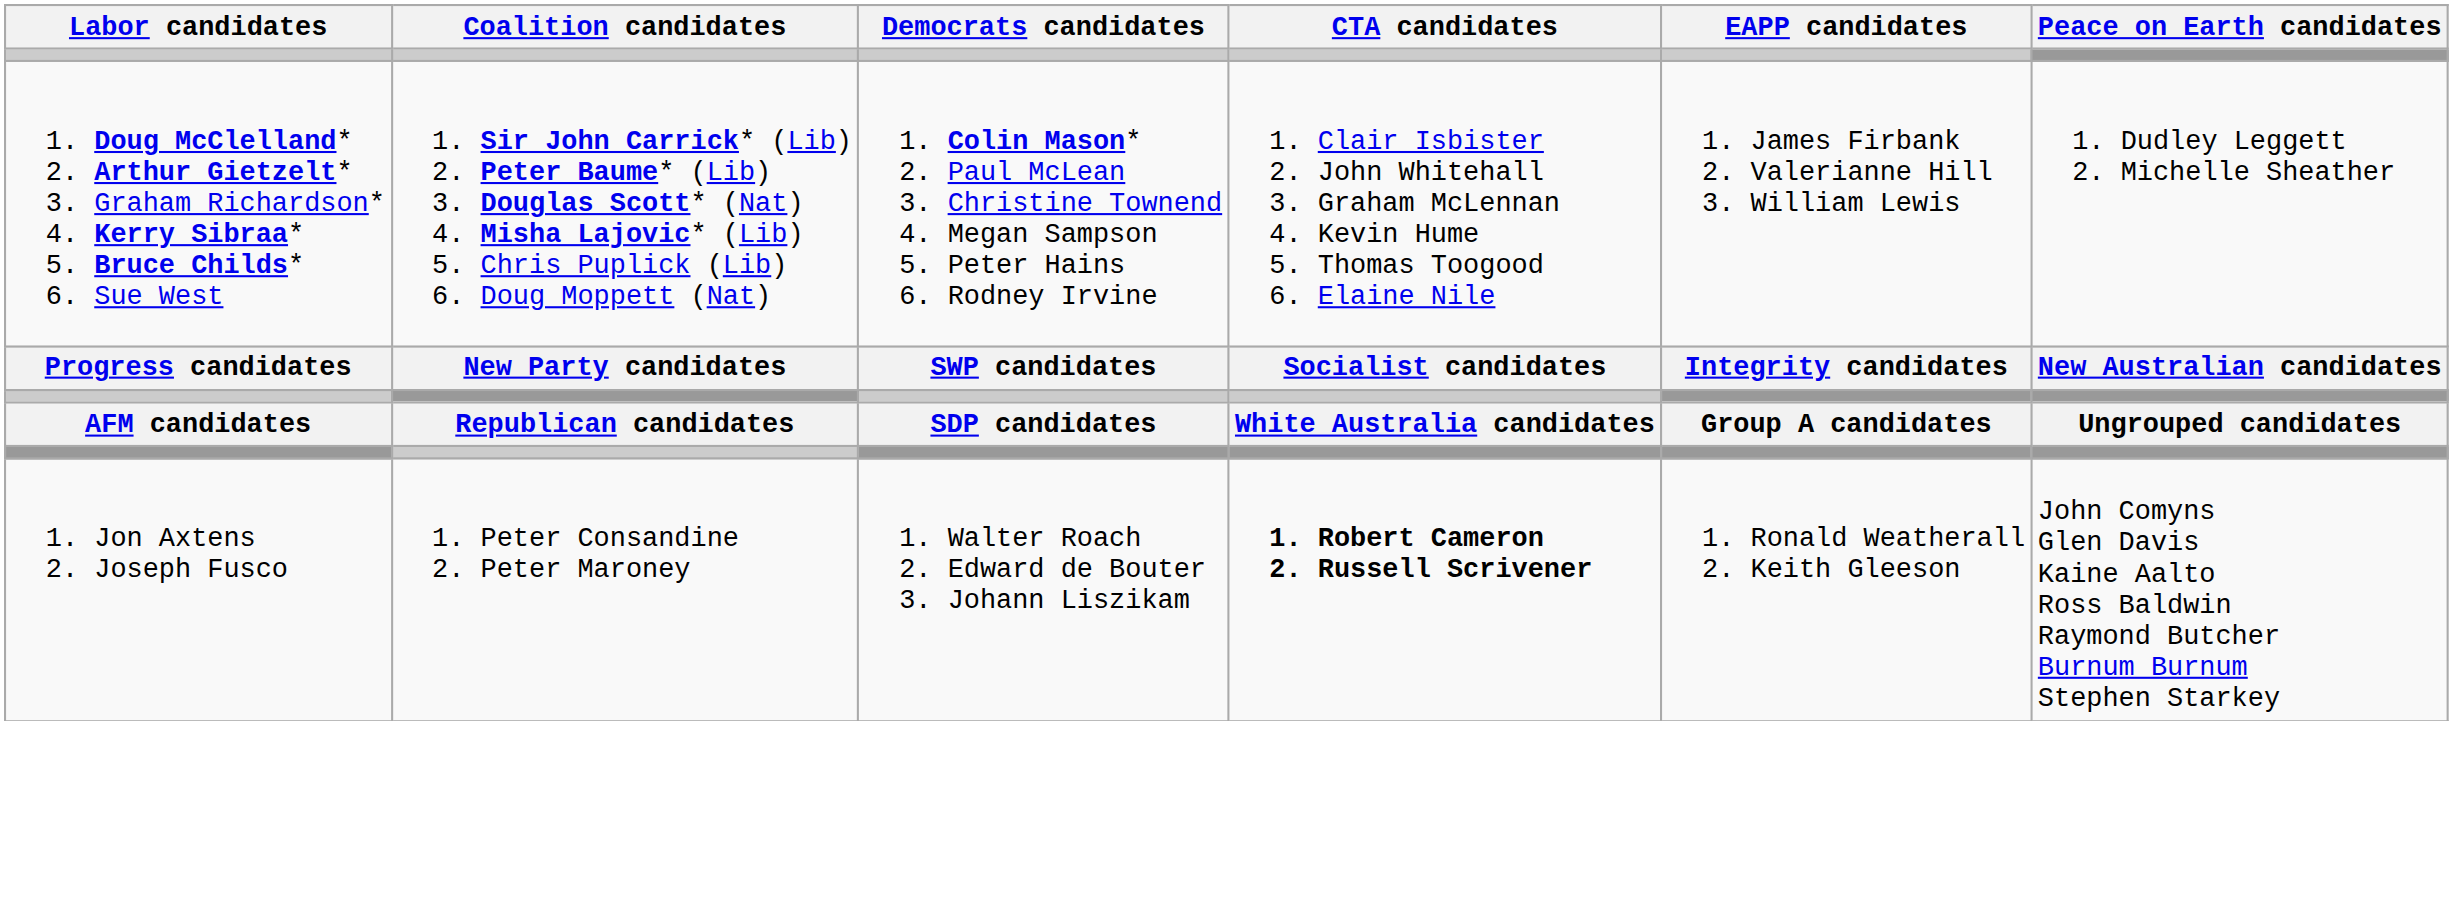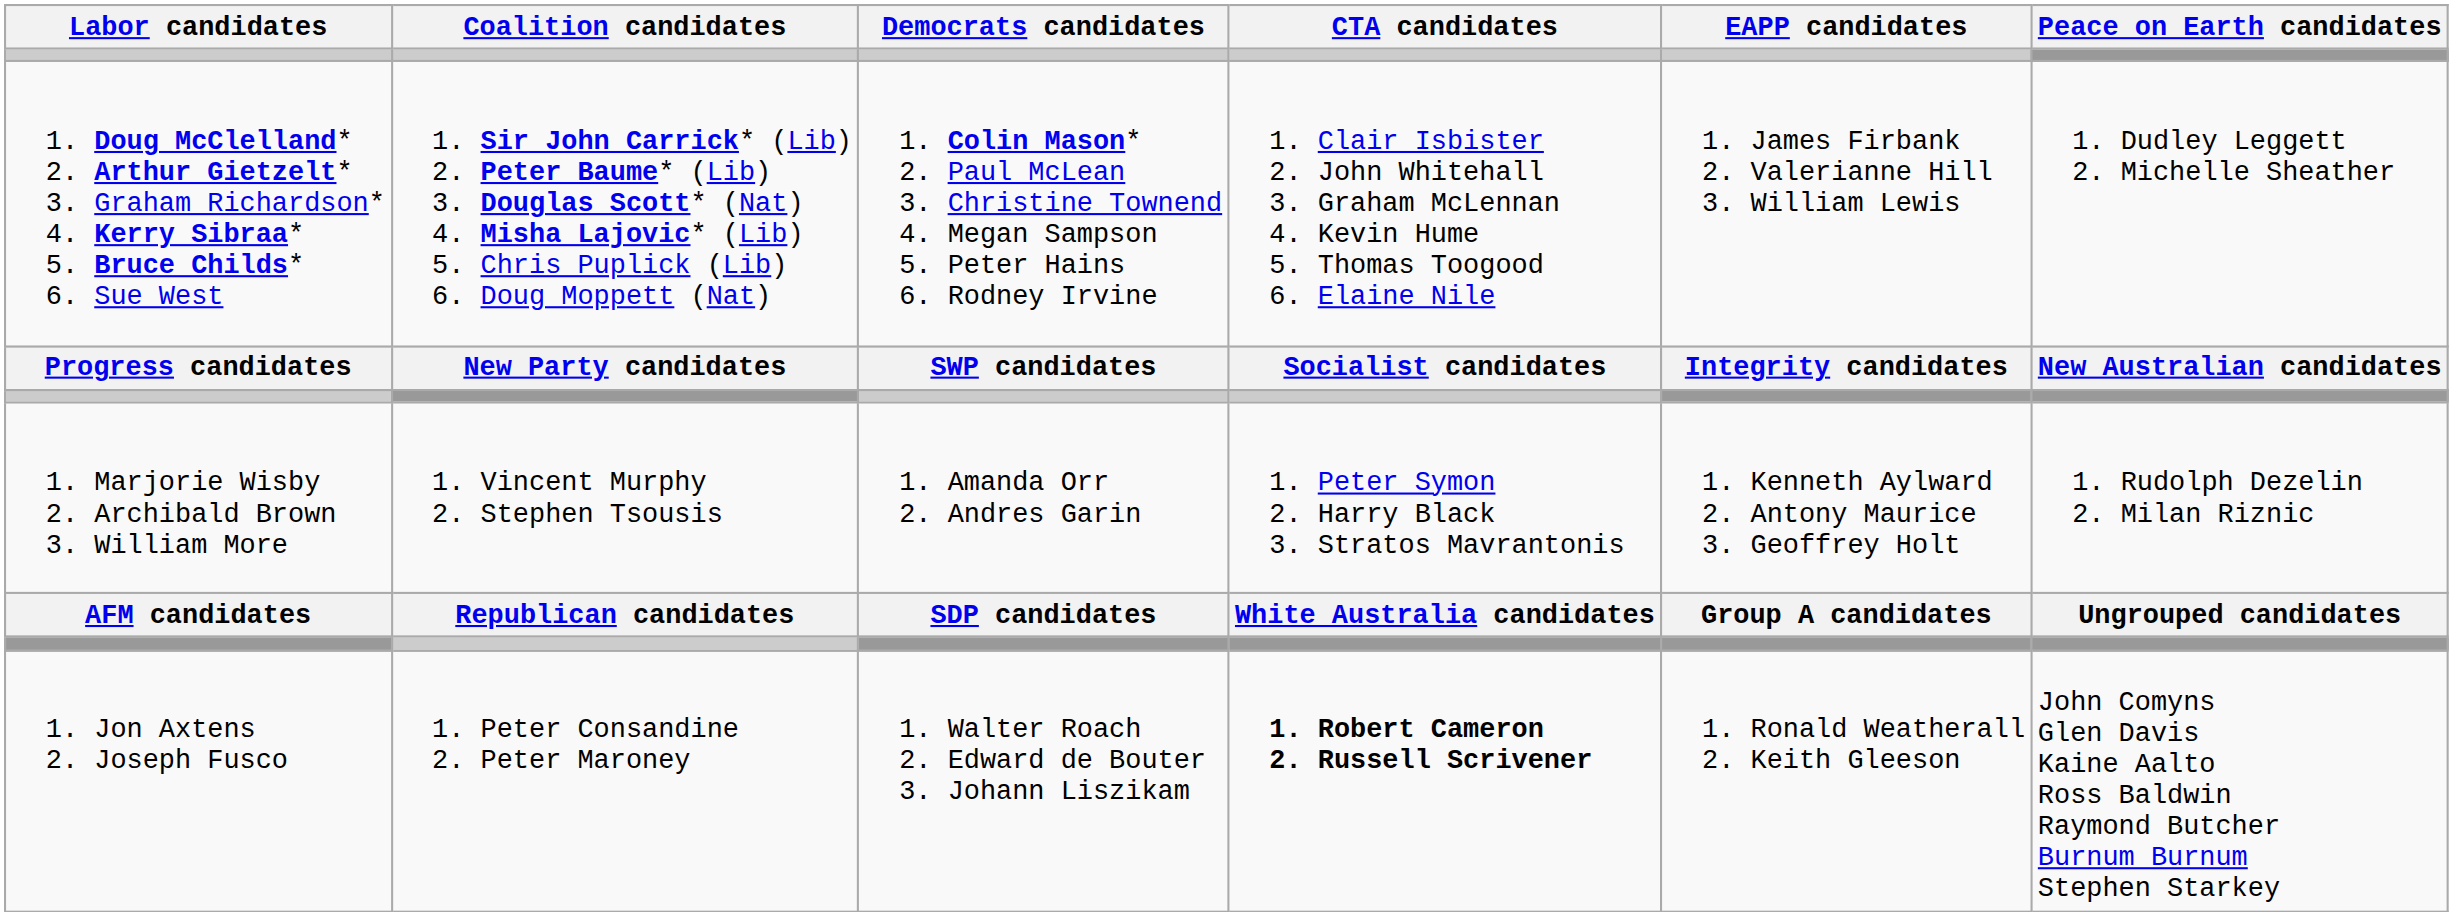+ row: (198, 513)
